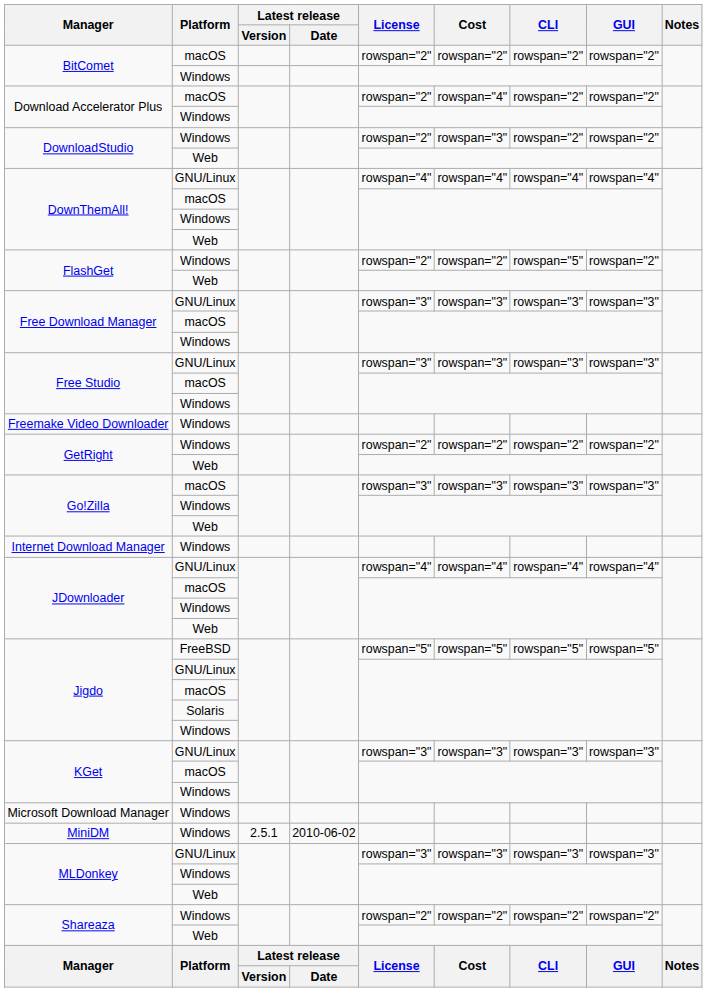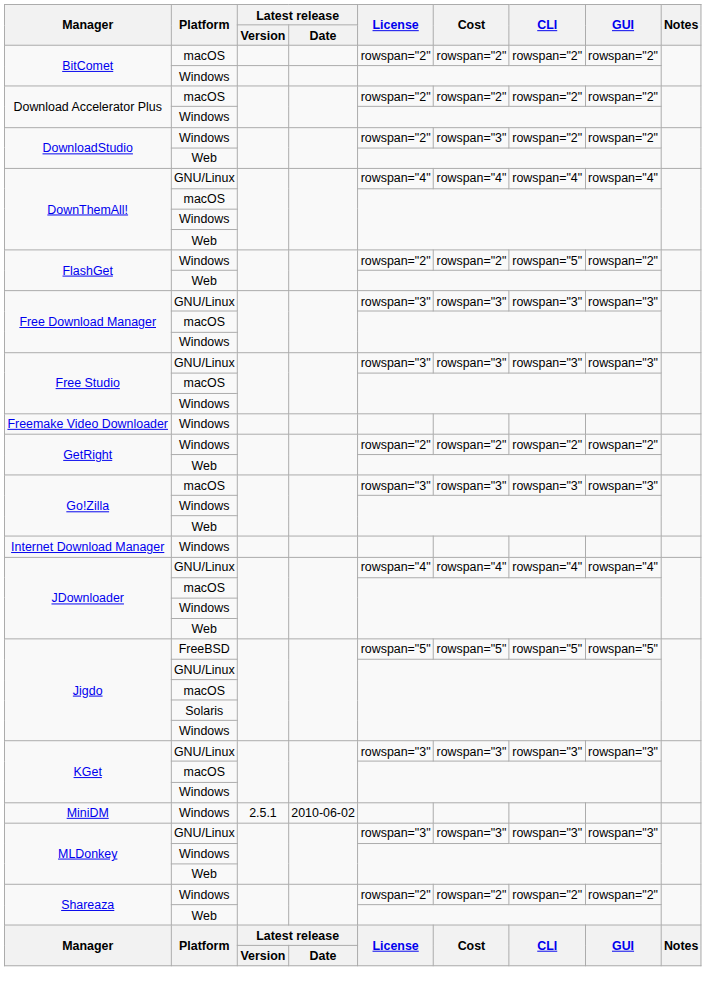(472, 96) rowspan="4" -> (471, 96) rowspan="2"
- row: (88, 812)
